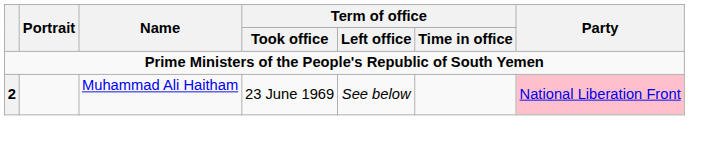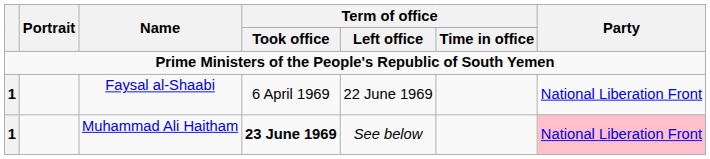+ row: (160, 86)
(12, 94) 2 -> (12, 134) 1
(290, 94) normal -> (291, 134) bold
